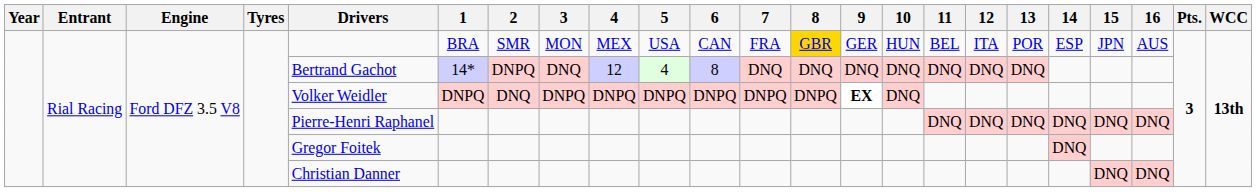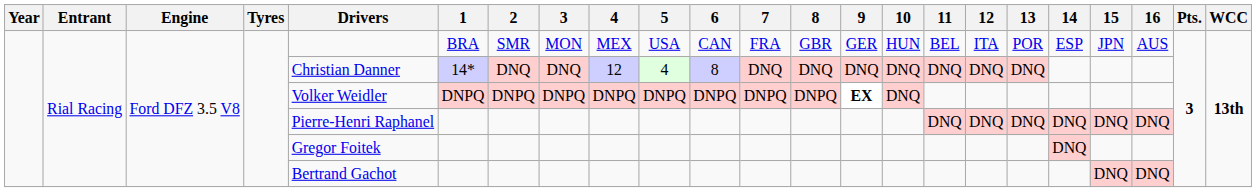(816, 43) gold background -> (816, 43) no background
(344, 69) Bertrand Gachot -> (346, 69) Christian Danner
(513, 69) DNPQ -> (513, 69) DNQ
(513, 95) DNQ -> (513, 95) DNPQ
(346, 174) Christian Danner -> (344, 174) Bertrand Gachot
